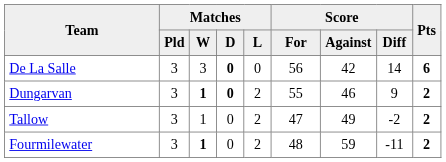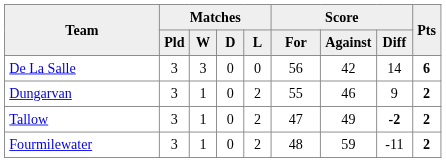(230, 68) bold -> (230, 68) normal
(203, 93) bold -> (203, 93) normal
(230, 93) bold -> (230, 93) normal
(394, 119) normal -> (394, 119) bold
(203, 144) bold -> (203, 144) normal
